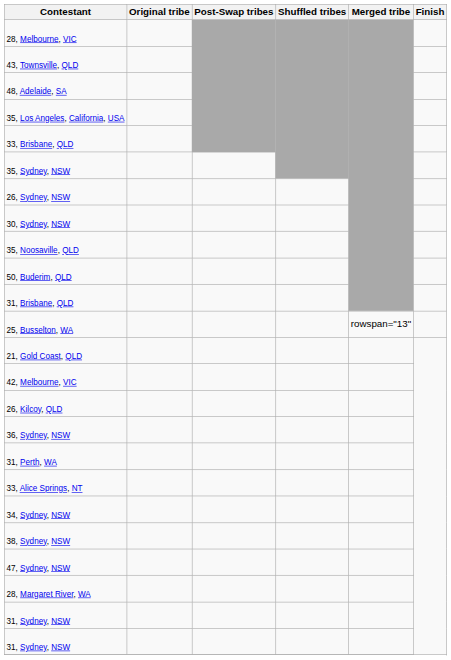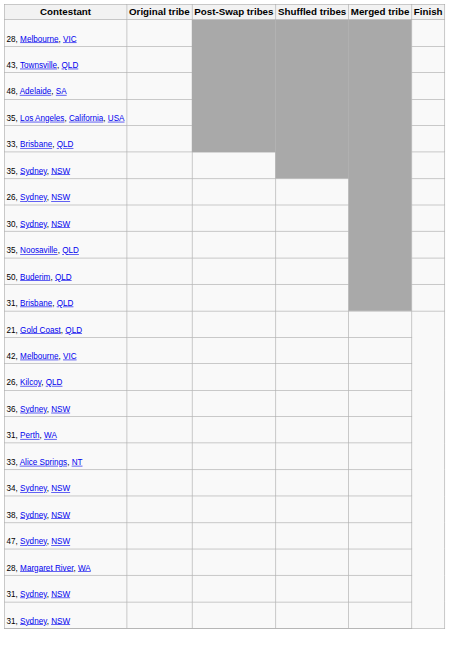- row: (40, 330)
